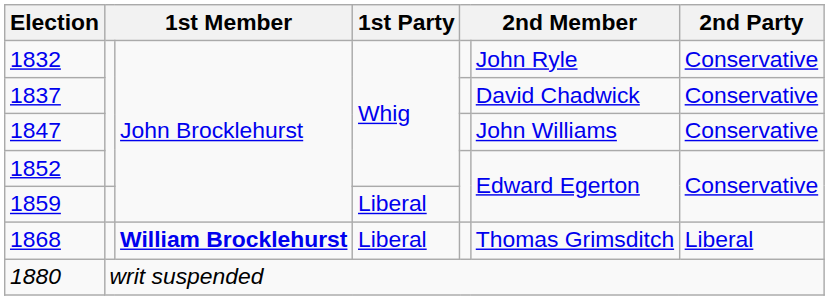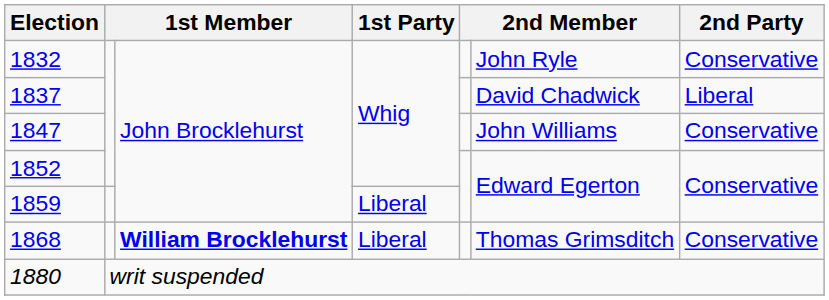(751, 95) Conservative -> (719, 95) Liberal
(719, 240) Liberal -> (751, 240) Conservative
